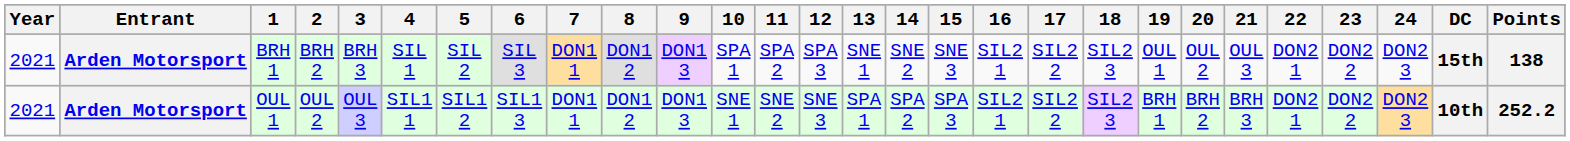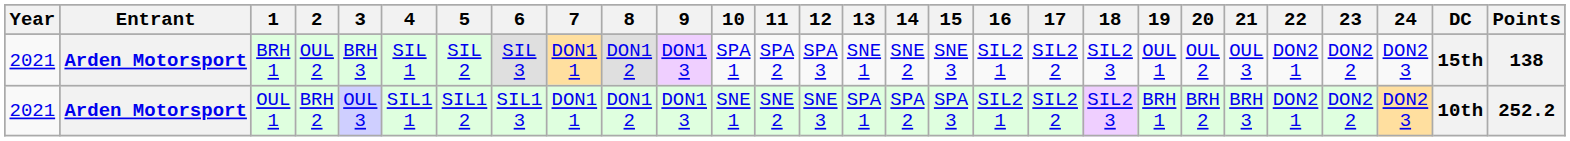(317, 60) BRH 2 -> (317, 60) OUL 2
(317, 111) OUL 2 -> (317, 111) BRH 2
